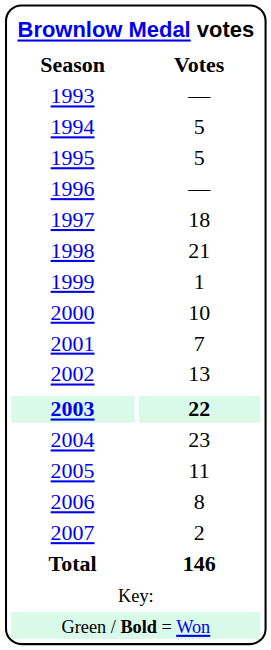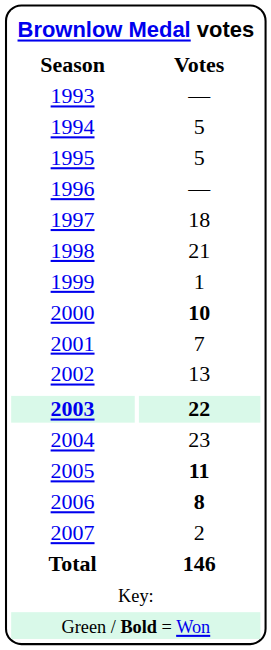(199, 312) normal -> (199, 312) bold
(199, 471) normal -> (199, 471) bold
(199, 502) normal -> (199, 502) bold
